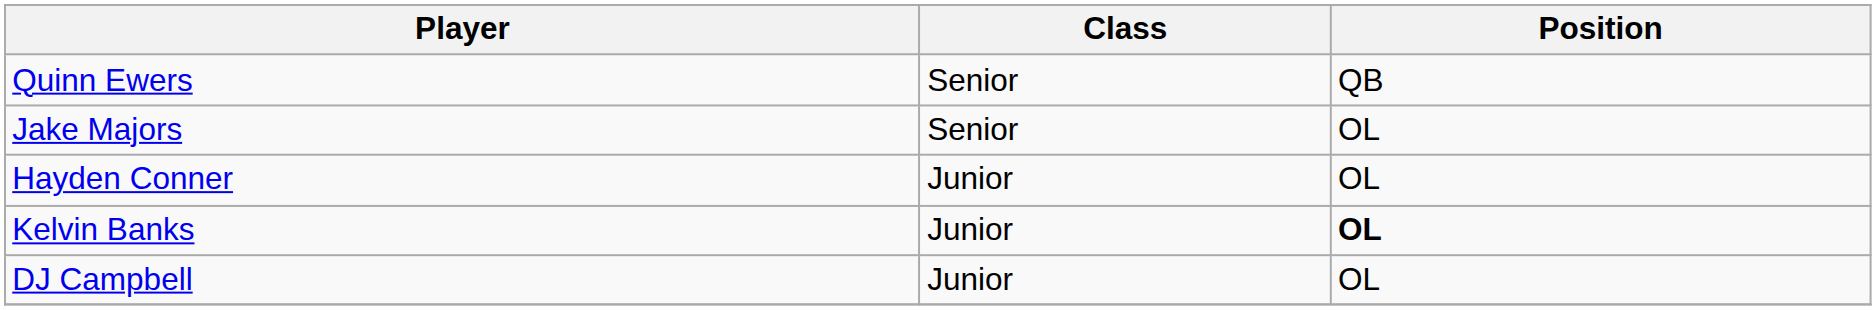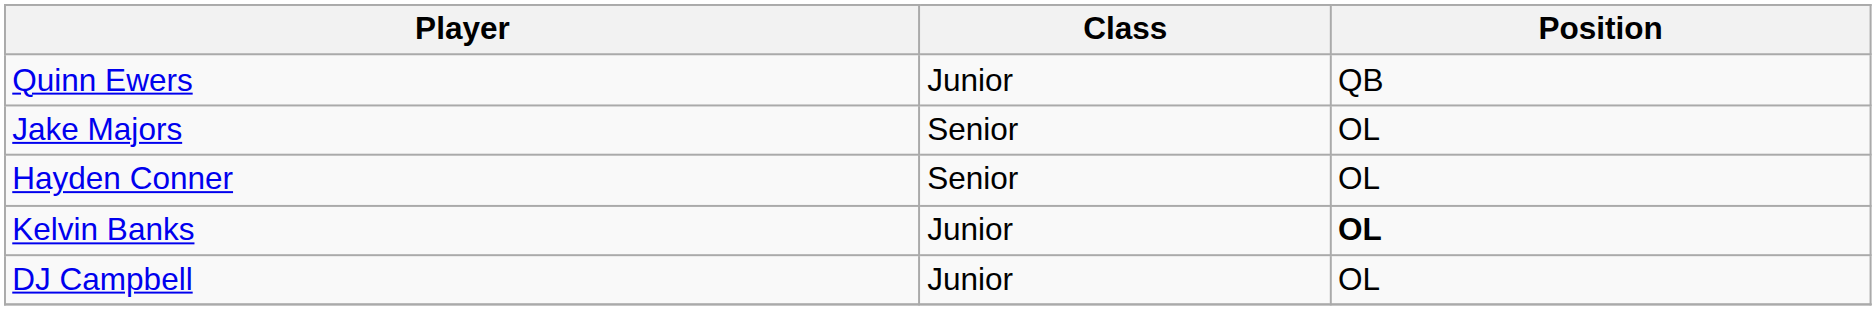(973, 79) Senior -> (970, 79) Junior
(970, 179) Junior -> (973, 179) Senior
